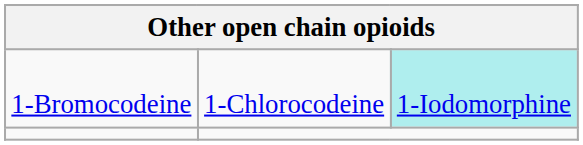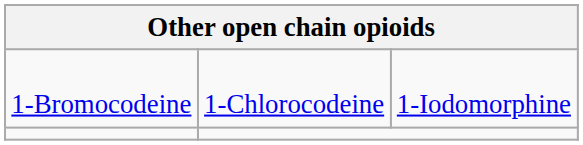(484, 104) paleturquoise background -> (484, 104) no background
